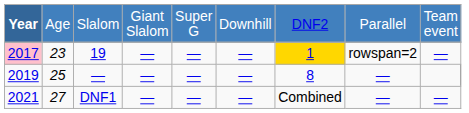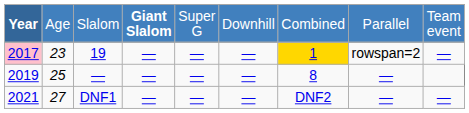(147, 24) normal -> (149, 24) bold
(310, 24) DNF2 -> (313, 24) Combined
(310, 98) Combined -> (313, 98) DNF2
